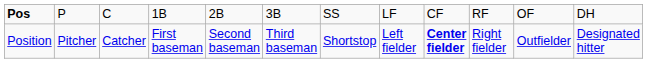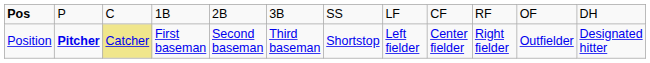(77, 41) normal -> (79, 41) bold
(124, 41) no background -> (127, 41) khaki background
(447, 41) bold -> (449, 41) normal
